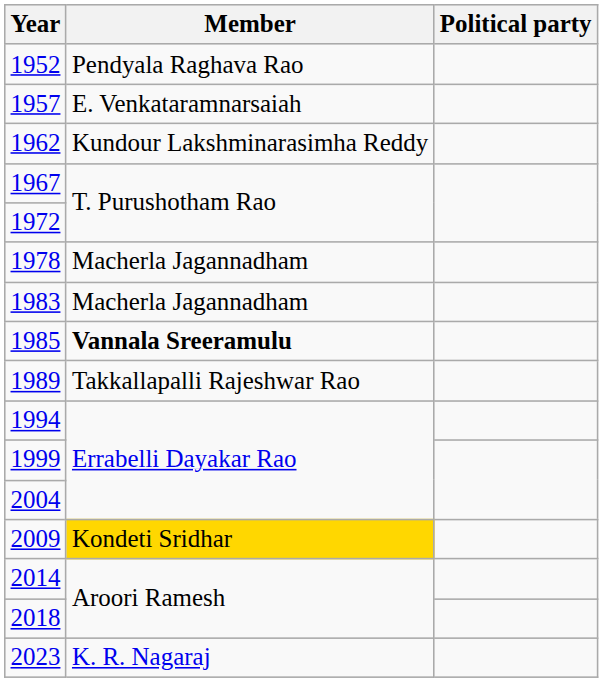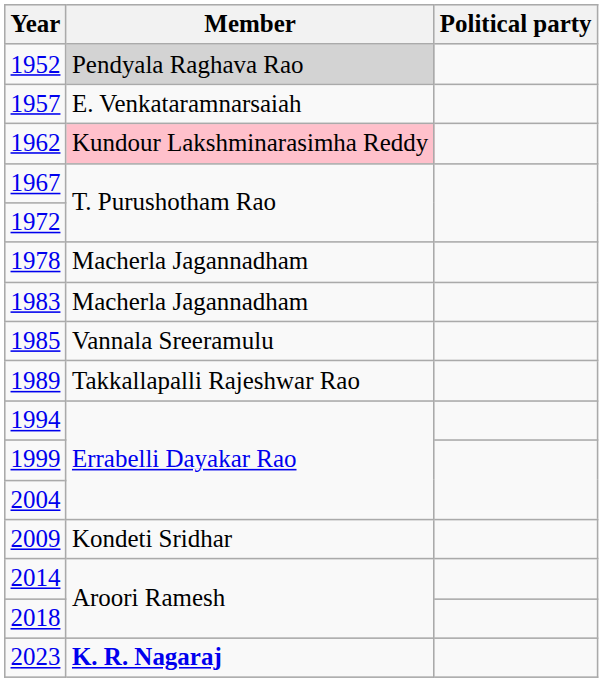(188, 63) no background -> (188, 63) lightgrey background
(250, 143) no background -> (250, 143) pink background
(182, 340) bold -> (173, 340) normal
(152, 538) gold background -> (152, 538) no background
(141, 657) normal -> (147, 657) bold
